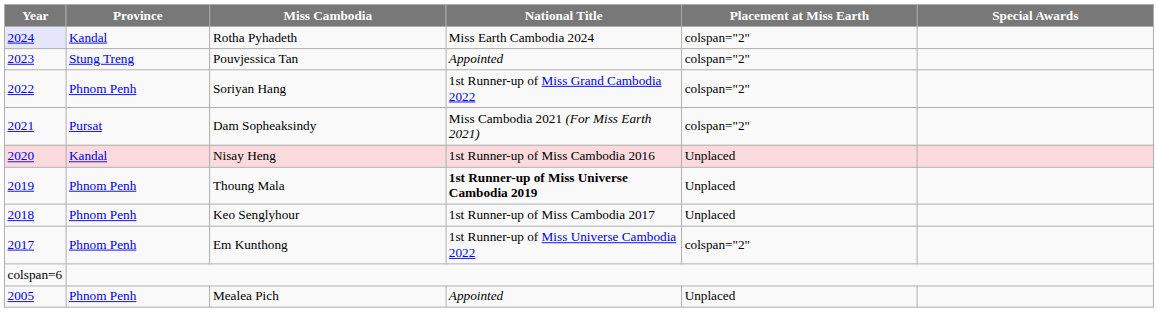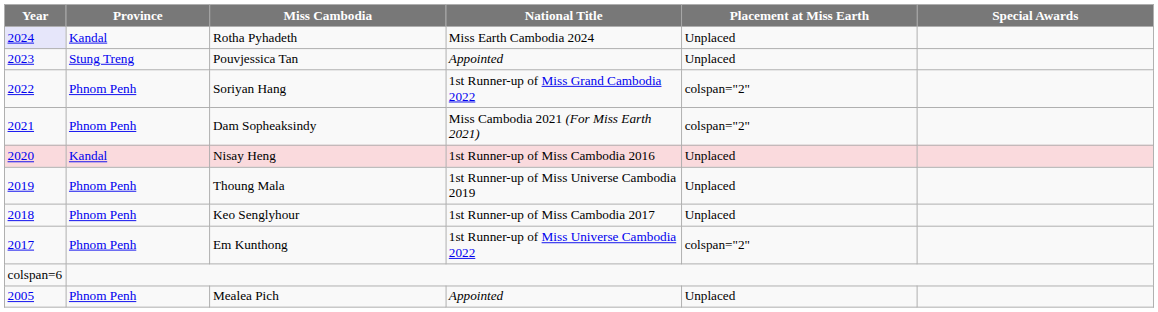(717, 37) colspan="2" -> (710, 37) Unplaced
(717, 59) colspan="2" -> (710, 59) Unplaced
(86, 126) Pursat -> (103, 126) Phnom Penh
(538, 186) bold -> (562, 186) normal
